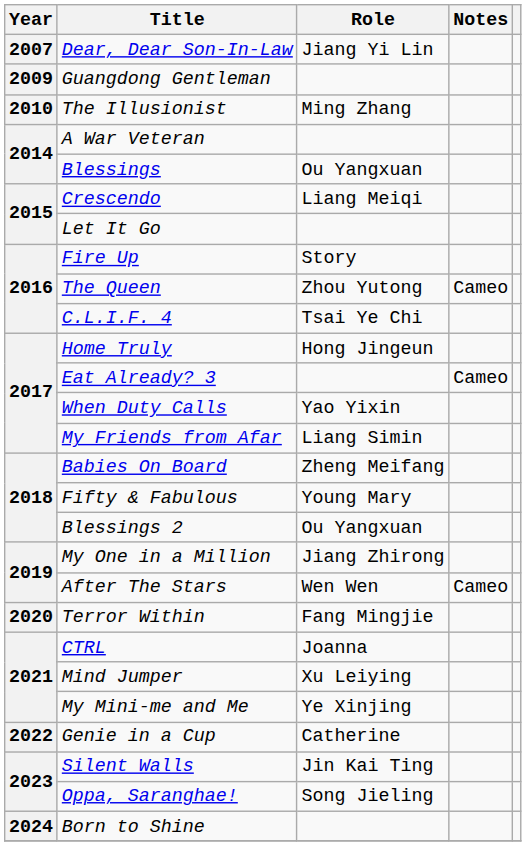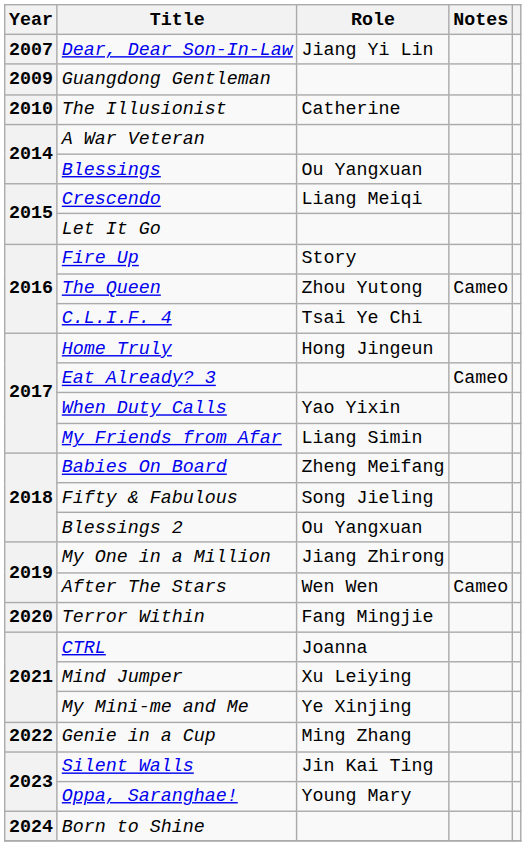(357, 109) Ming Zhang -> (351, 109) Catherine
(357, 498) Young Mary -> (368, 498) Song Jieling
(351, 737) Catherine -> (357, 737) Ming Zhang
(368, 796) Song Jieling -> (357, 796) Young Mary
